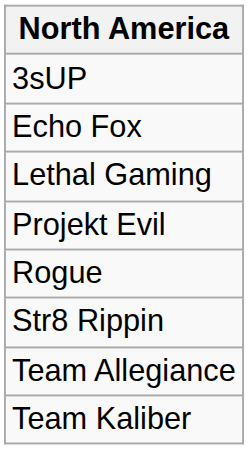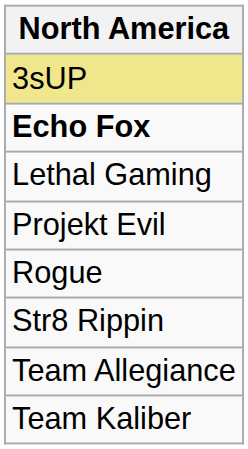(50, 78) no background -> (50, 78) khaki background
(77, 127) normal -> (81, 127) bold
